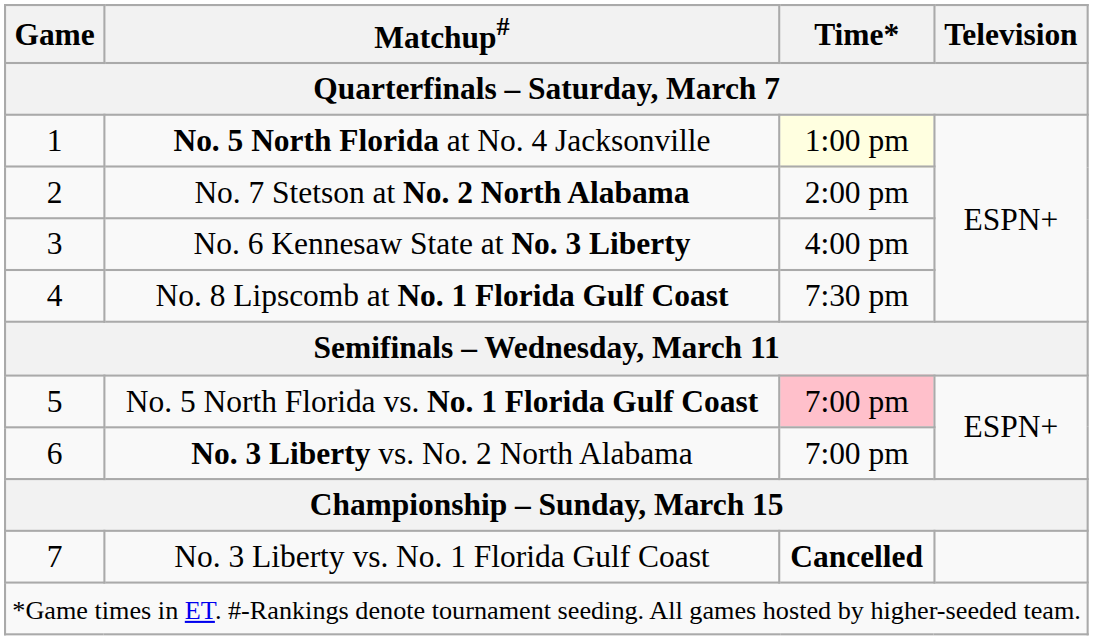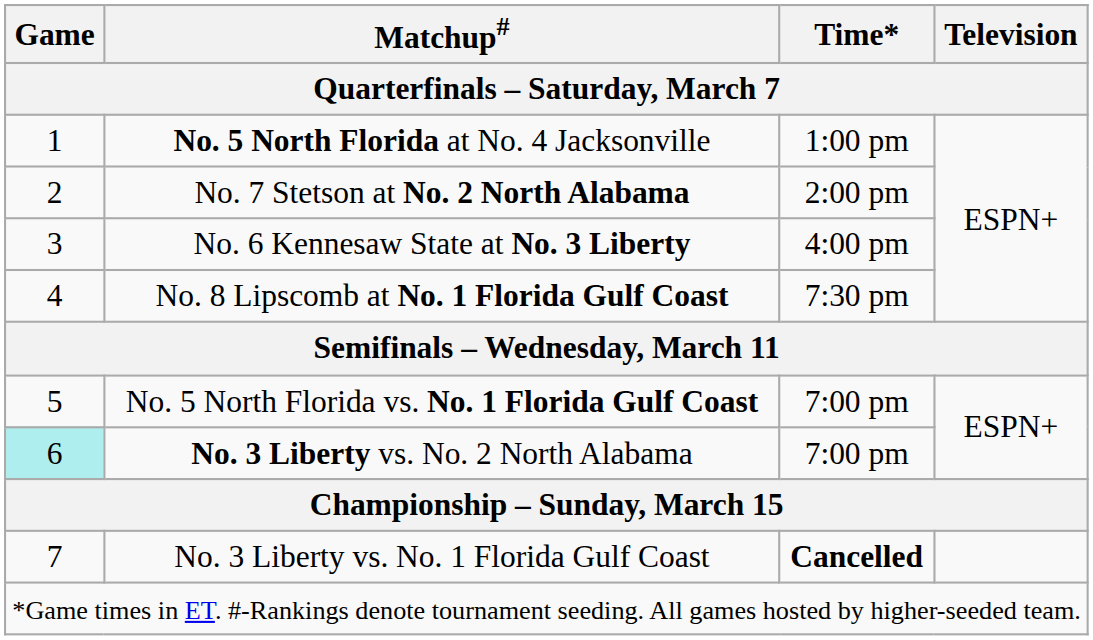(857, 140) lightyellow background -> (857, 140) no background
(857, 400) pink background -> (857, 400) no background
(55, 452) no background -> (55, 452) paleturquoise background
